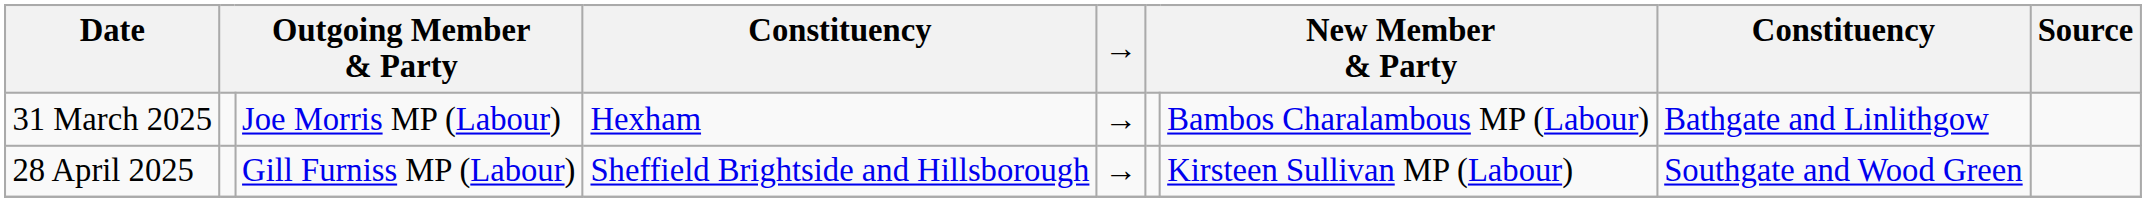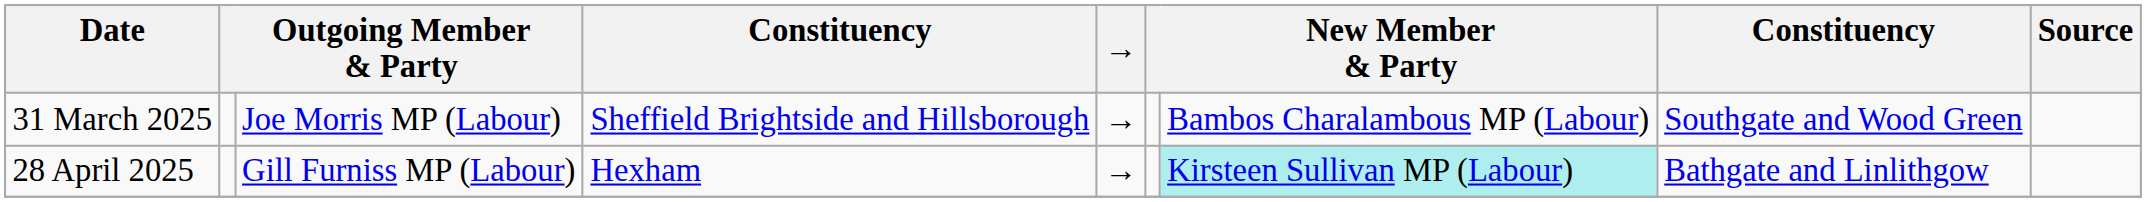(646, 118) Hexham -> (840, 118) Sheffield Brightside and Hillsborough
(1826, 118) Bathgate and Linlithgow -> (1843, 118) Southgate and Wood Green
(840, 170) Sheffield Brightside and Hillsborough -> (646, 170) Hexham
(1370, 170) no background -> (1370, 170) paleturquoise background
(1843, 170) Southgate and Wood Green -> (1826, 170) Bathgate and Linlithgow
